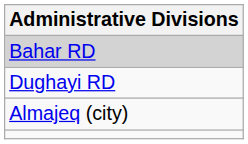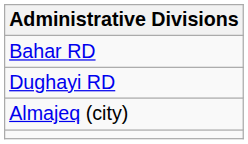(52, 51) lightgrey background -> (52, 51) no background
